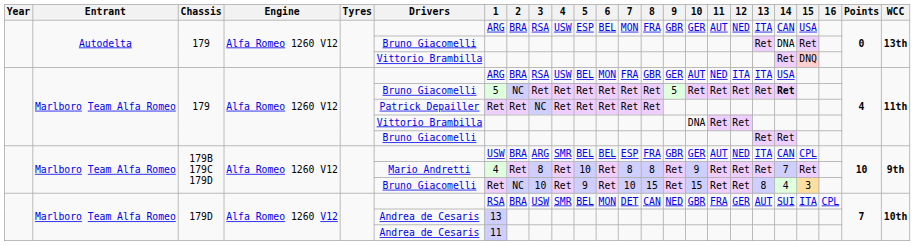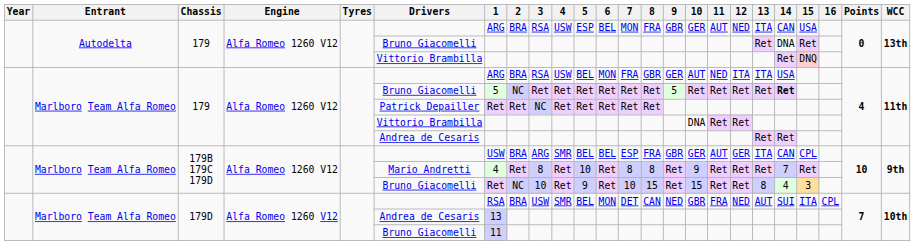(429, 139) Bruno Giacomelli -> (429, 139) Andrea de Cesaris
(741, 154) NED -> (741, 154) GER
(741, 202) GER -> (741, 202) NED
(429, 233) Andrea de Cesaris -> (429, 233) Bruno Giacomelli
